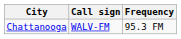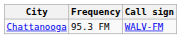columns swapped: (96, 12) <-> (149, 12)
